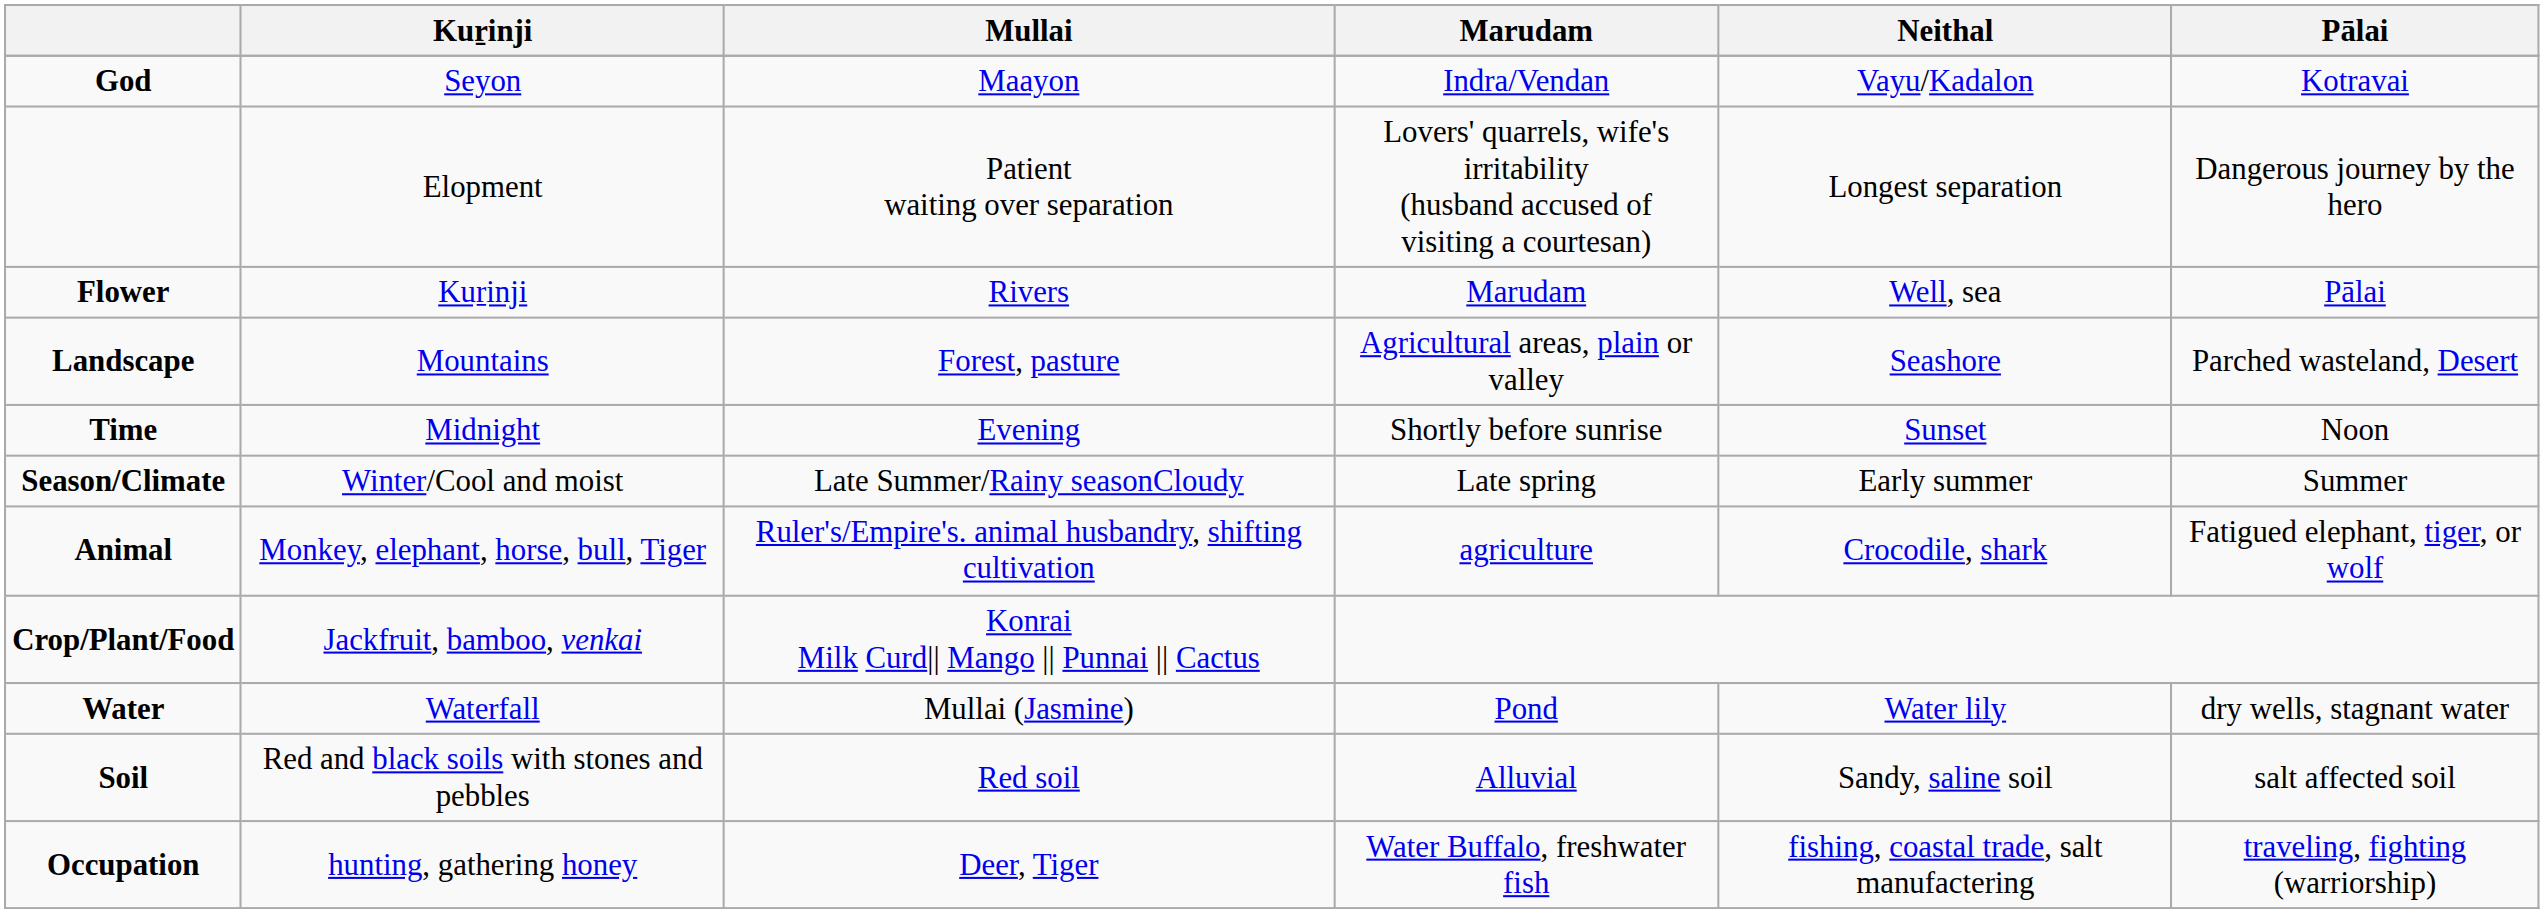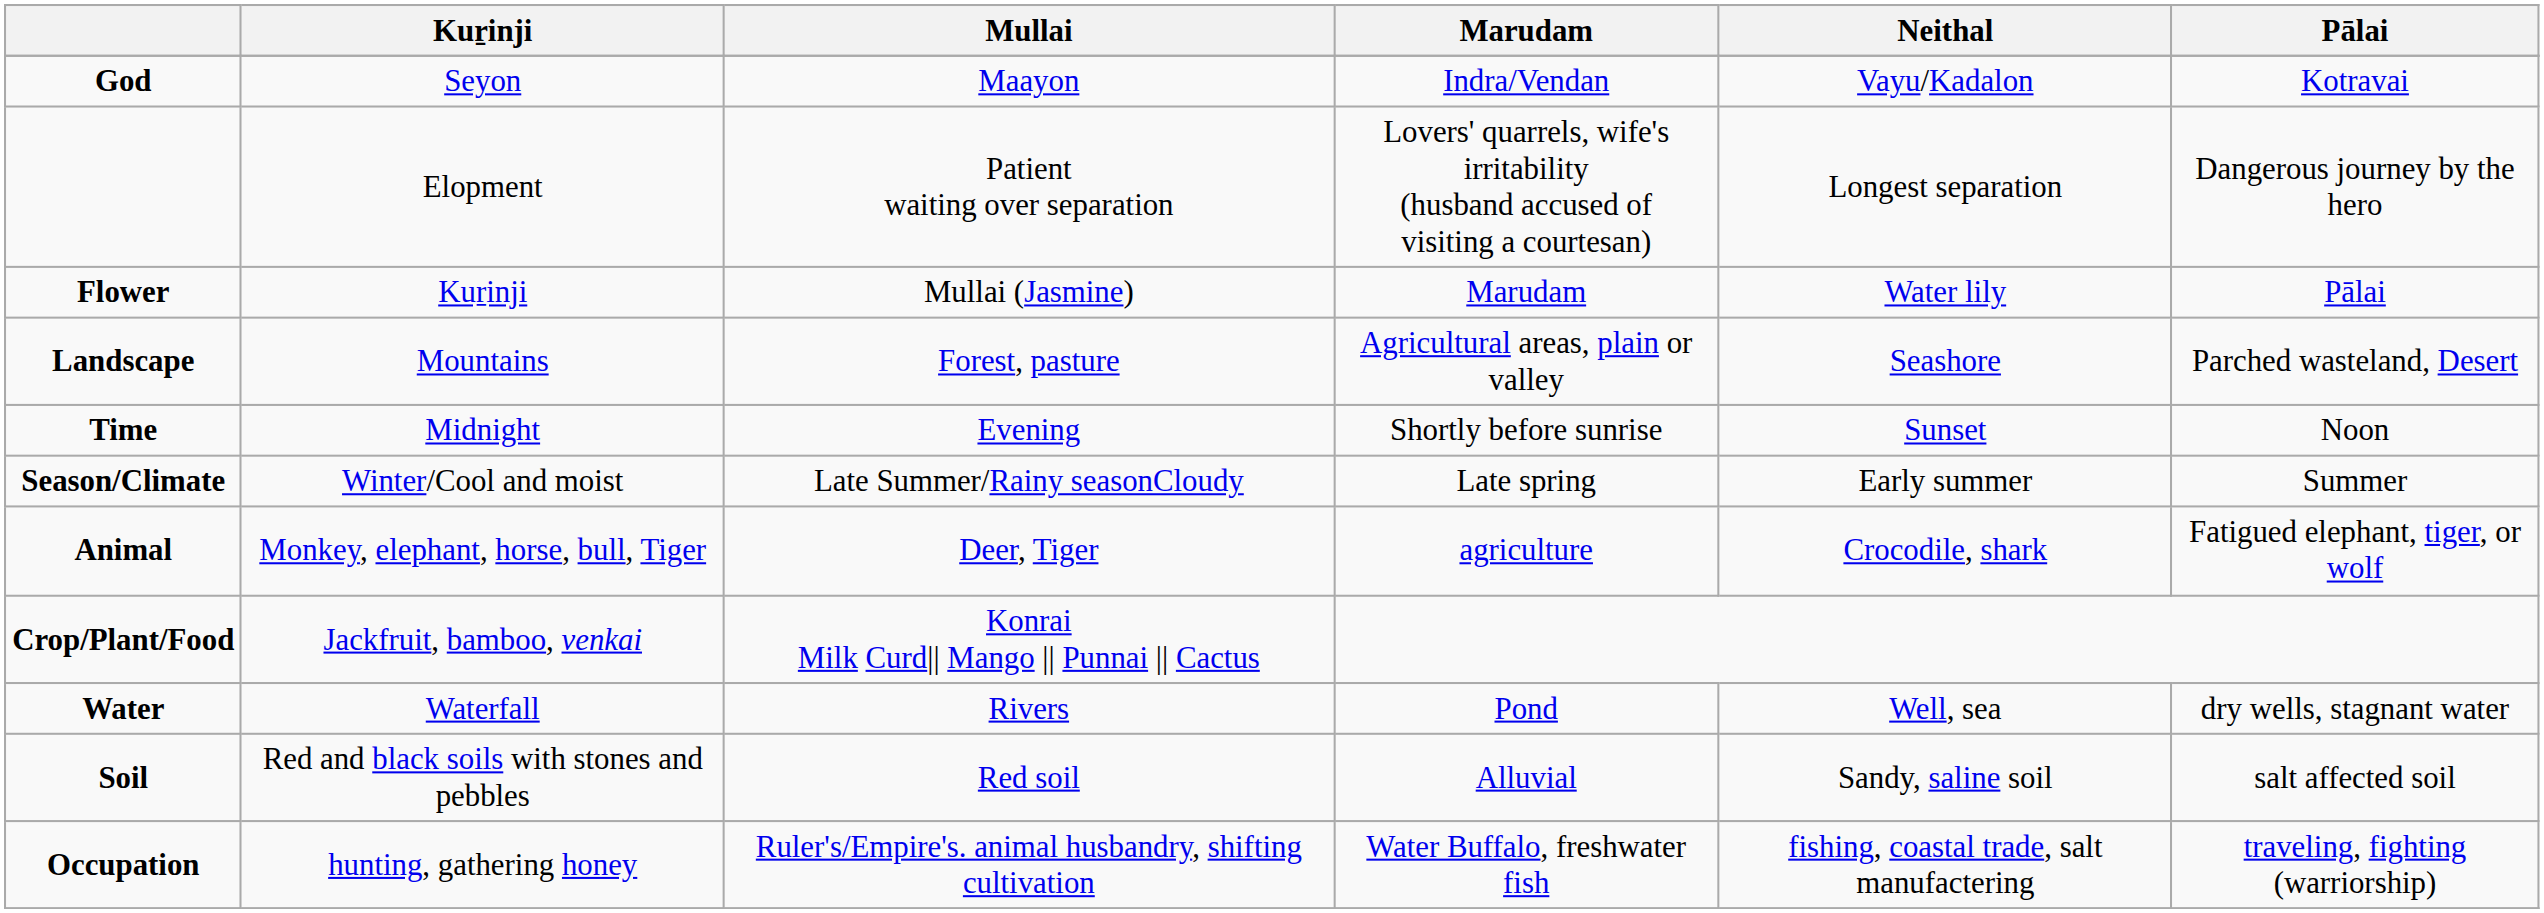(1029, 292) Rivers -> (1029, 292) Mullai (Jasmine)
(1945, 292) Well, sea -> (1945, 292) Water lily
(1029, 550) Ruler's/Empire's. animal husbandry, shifting cultivation -> (1029, 550) Deer, Tiger
(1029, 707) Mullai (Jasmine) -> (1029, 707) Rivers
(1945, 707) Water lily -> (1945, 707) Well, sea
(1029, 863) Deer, Tiger -> (1029, 863) Ruler's/Empire's. animal husbandry, shifting cultivation
